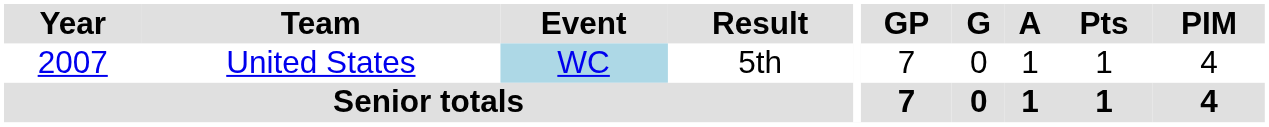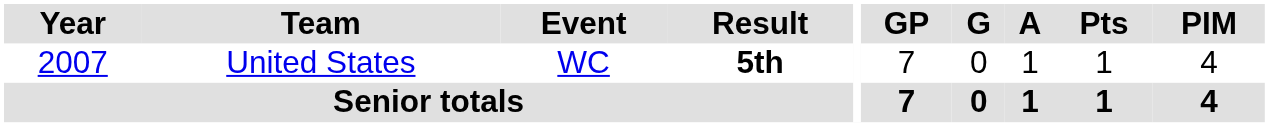(584, 62) lightblue background -> (584, 62) no background
(760, 62) normal -> (760, 62) bold
